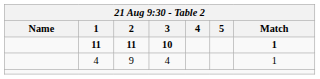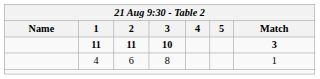(274, 45) 1 -> (274, 45) 3
(131, 61) 9 -> (131, 61) 6
(167, 61) 4 -> (167, 61) 8
